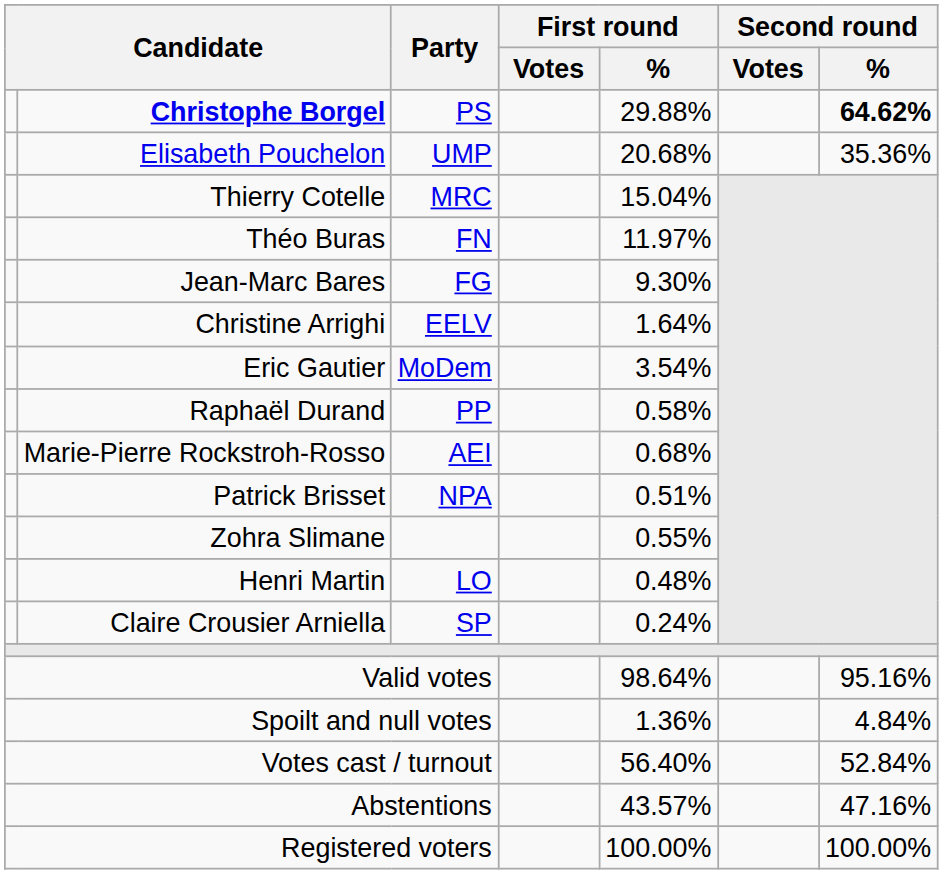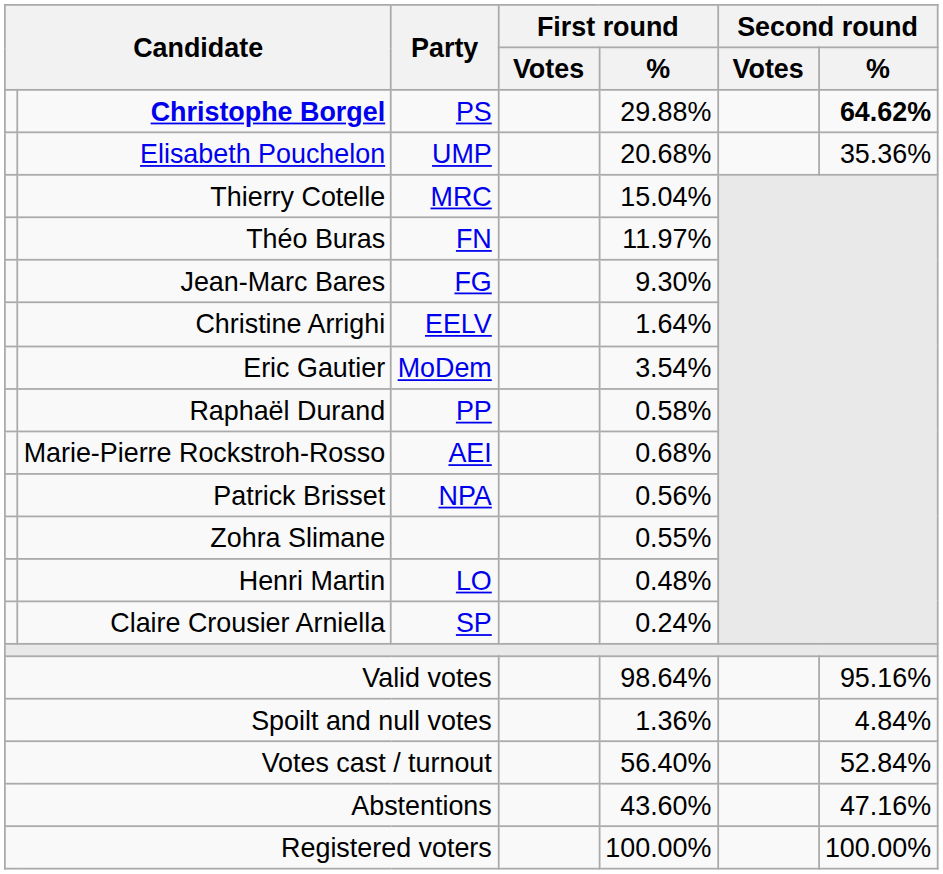(673, 495) 0.51% -> (673, 495) 0.56%
(666, 805) 43.57% -> (666, 805) 43.60%
